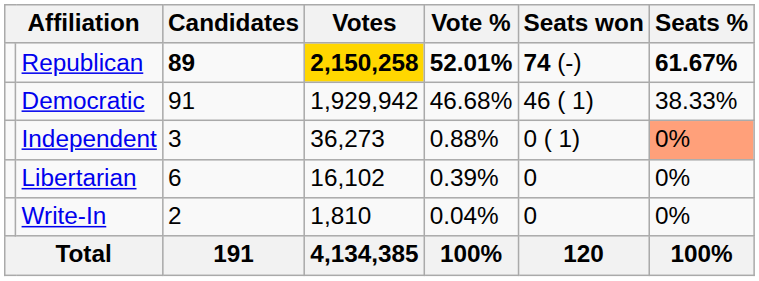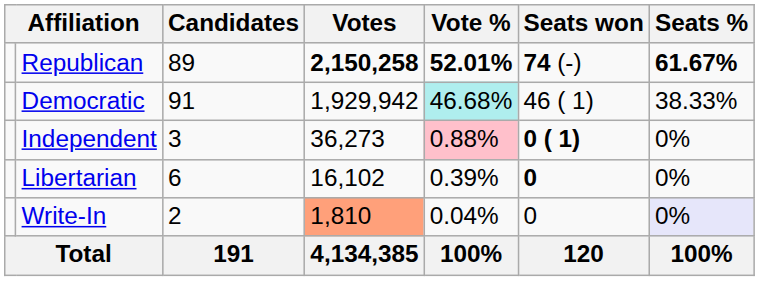(182, 62) bold -> (182, 62) normal
(364, 62) gold background -> (364, 62) no background
(471, 100) no background -> (471, 100) paleturquoise background
(464, 139) no background -> (464, 139) pink background
(552, 139) normal -> (552, 139) bold
(673, 139) lightsalmon background -> (673, 139) no background
(530, 178) normal -> (530, 178) bold
(341, 216) no background -> (341, 216) lightsalmon background
(673, 216) no background -> (673, 216) lavender background
